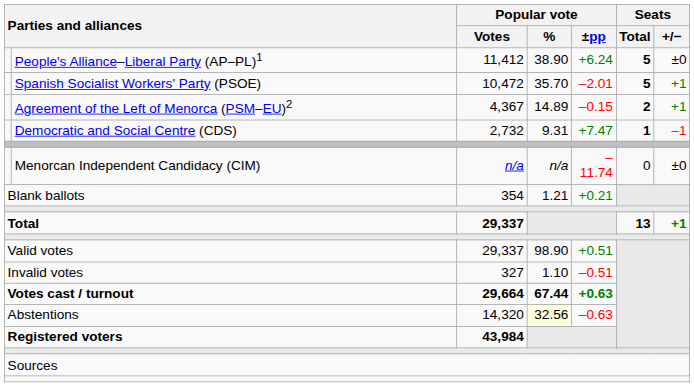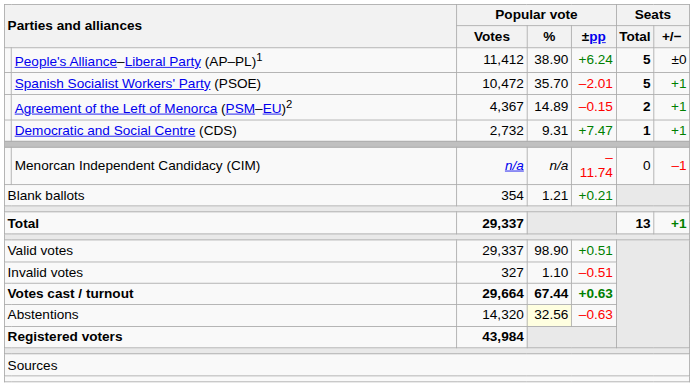(679, 130) –1 -> (679, 130) +1
(679, 165) ±0 -> (679, 165) –1
